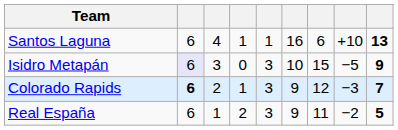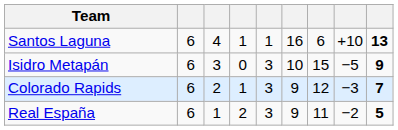(191, 64) lavender background -> (191, 64) no background
(191, 88) bold -> (191, 88) normal
